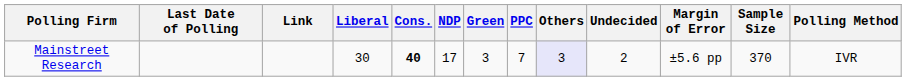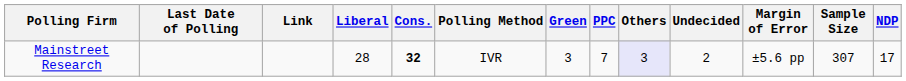columns swapped: (449, 22) <-> (846, 22)
(362, 58) 30 -> (362, 58) 28
(413, 58) 40 -> (413, 58) 32
(761, 58) 370 -> (843, 58) 307
